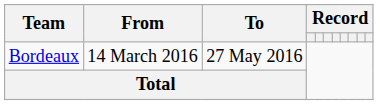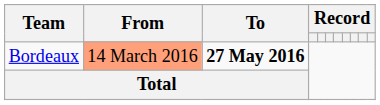(143, 55) no background -> (143, 55) lightsalmon background
(254, 55) normal -> (255, 55) bold
